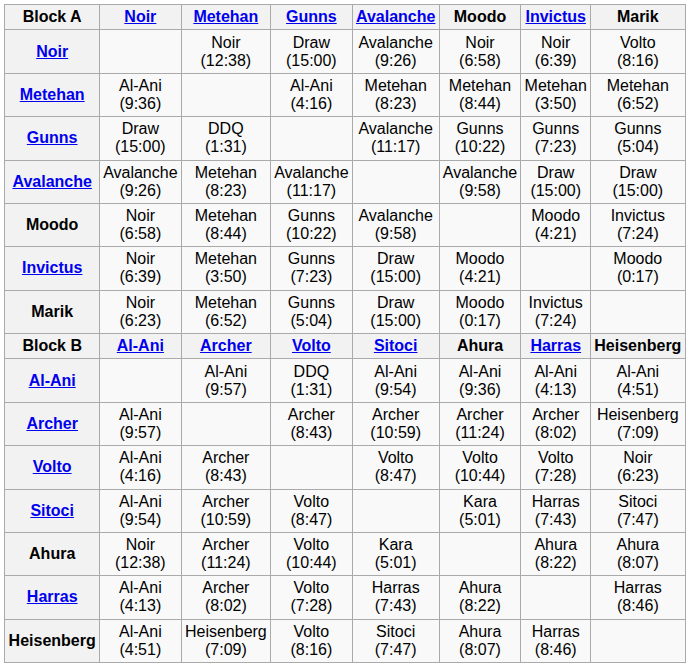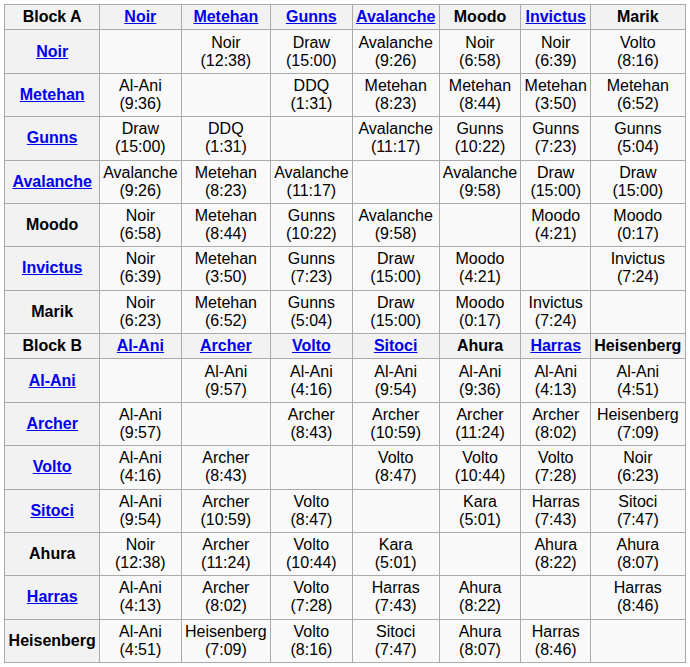(311, 94) Al-Ani (4:16) -> (311, 94) DDQ (1:31)
(638, 225) Invictus (7:24) -> (638, 225) Moodo (0:17)
(638, 268) Moodo (0:17) -> (638, 268) Invictus (7:24)
(311, 380) DDQ (1:31) -> (311, 380) Al-Ani (4:16)
